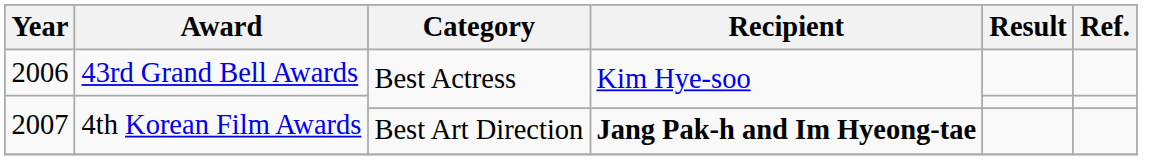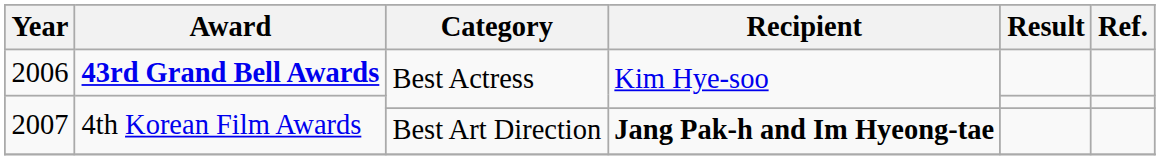(220, 72) normal -> (230, 72) bold
